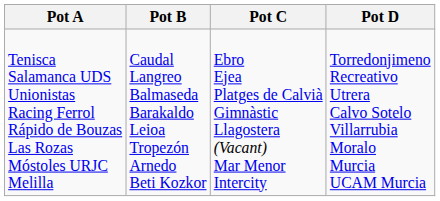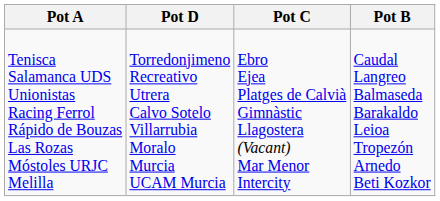columns swapped: (168, 16) <-> (380, 16)
